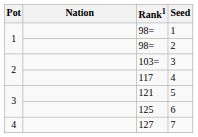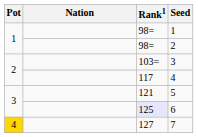(146, 109) no background -> (146, 109) lavender background
(14, 125) no background -> (14, 125) gold background
